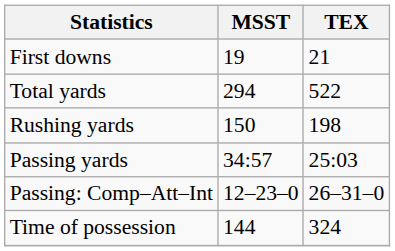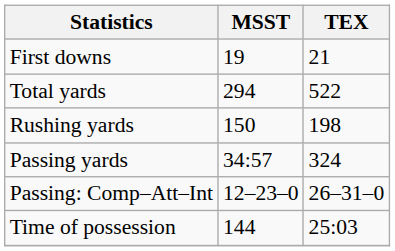(333, 159) 25:03 -> (325, 159) 324
(325, 227) 324 -> (333, 227) 25:03
